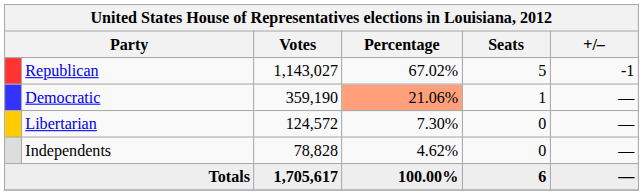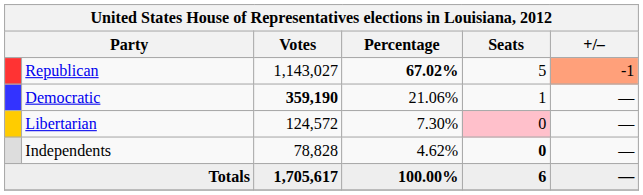(433, 71) normal -> (432, 71) bold
(628, 71) no background -> (628, 71) lightsalmon background
(312, 97) normal -> (312, 97) bold
(433, 97) lightsalmon background -> (433, 97) no background
(542, 124) no background -> (542, 124) pink background
(542, 150) normal -> (542, 150) bold
